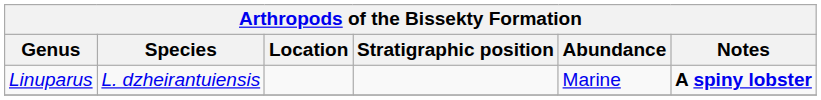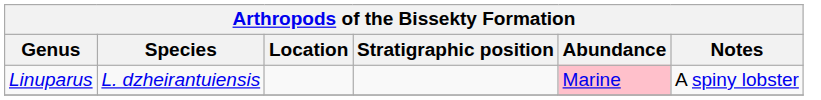(592, 79) no background -> (592, 79) pink background
(743, 79) bold -> (737, 79) normal
